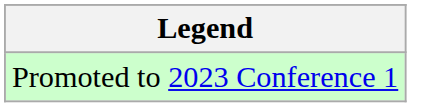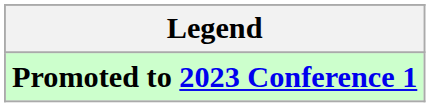(205, 76) normal -> (215, 76) bold
